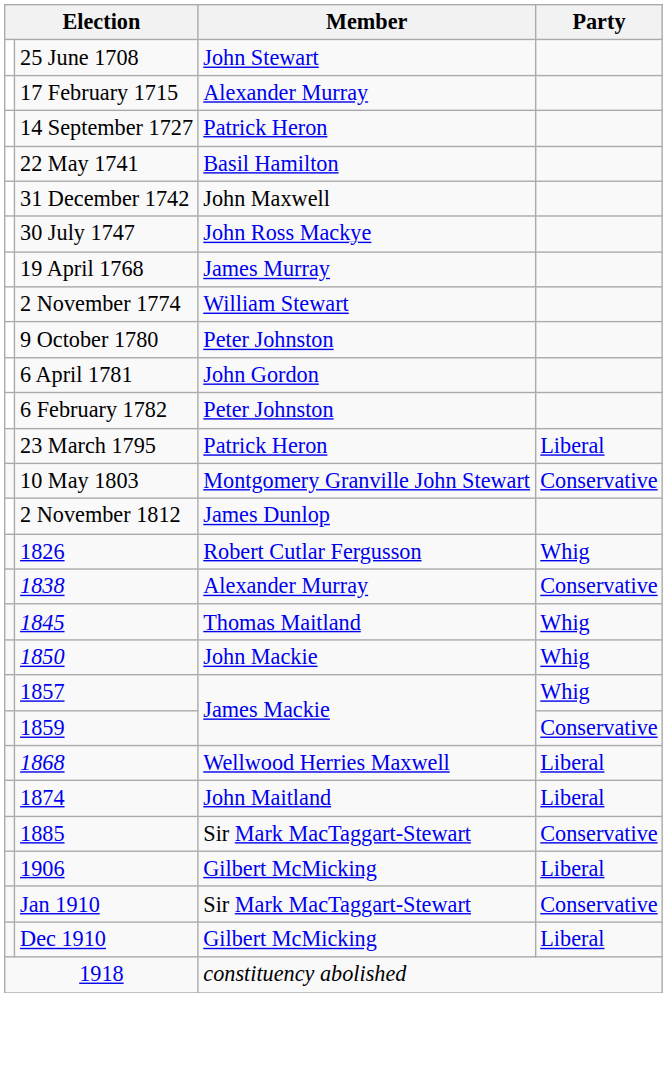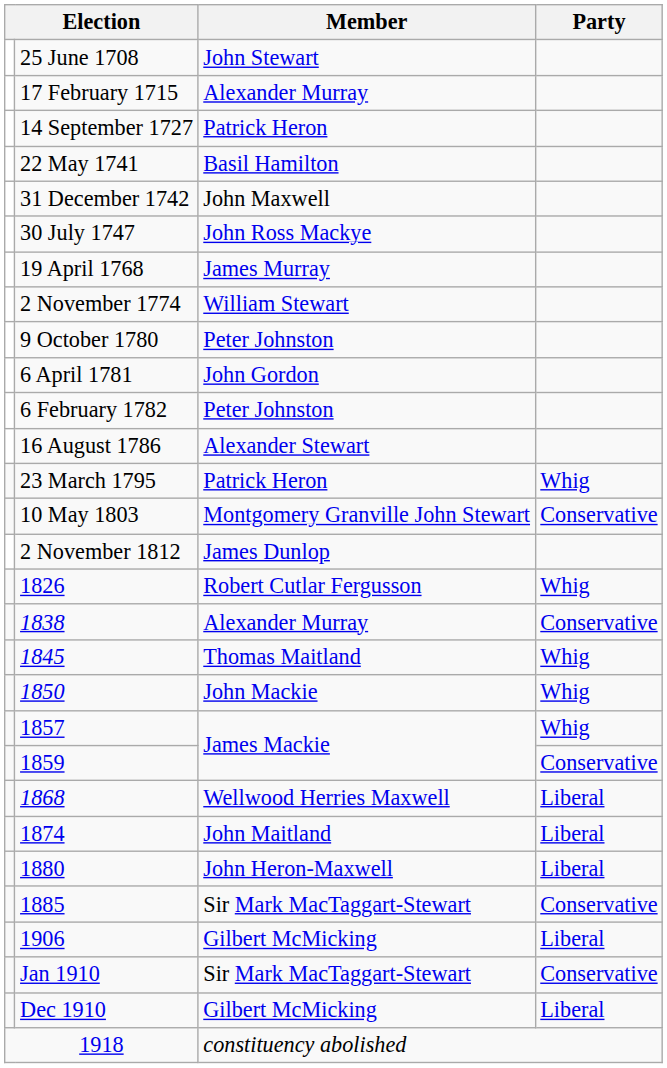+ row: (91, 445)
(572, 445) Liberal -> (565, 480) Whig
+ row: (42, 868)
